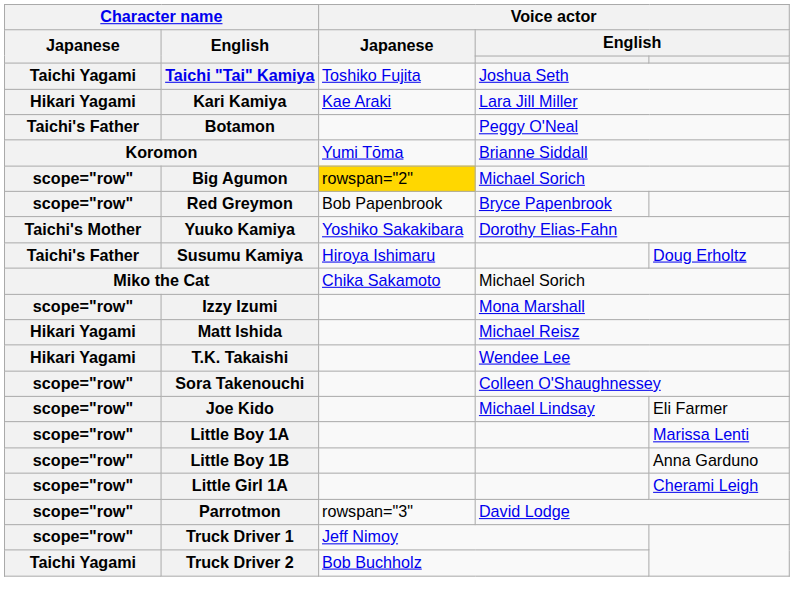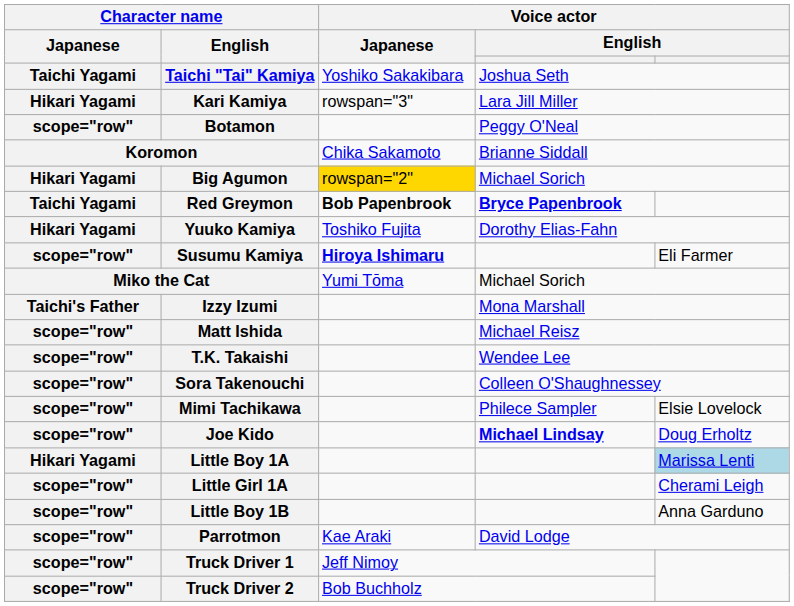(371, 76) Toshiko Fujita -> (393, 76) Yoshiko Sakakibara
(357, 101) Kae Araki -> (368, 101) rowspan="3"
(83, 127) Taichi's Father -> (83, 127) scope="row"
(363, 152) Yumi Tōma -> (381, 152) Chika Sakamoto
(83, 178) scope="row" -> (83, 178) Hikari Yagami
(83, 204) scope="row" -> (83, 204) Taichi Yagami
(382, 204) normal -> (387, 204) bold
(545, 204) normal -> (550, 204) bold
(83, 229) Taichi's Mother -> (83, 229) Hikari Yagami
(393, 229) Yoshiko Sakakibara -> (371, 229) Toshiko Fujita
(83, 255) Taichi's Father -> (83, 255) scope="row"
(379, 255) normal -> (383, 255) bold
(700, 255) Doug Erholtz -> (696, 255) Eli Farmer
(381, 281) Chika Sakamoto -> (363, 281) Yumi Tōma
(83, 306) scope="row" -> (83, 306) Taichi's Father
(83, 332) Hikari Yagami -> (83, 332) scope="row"
(83, 357) Hikari Yagami -> (83, 357) scope="row"
+ row: (240, 409)
(537, 409) normal -> (541, 434) bold
(690, 409) Eli Farmer -> (705, 434) Doug Erholtz
(83, 434) scope="row" -> (83, 460) Hikari Yagami
(701, 434) no background -> (706, 460) lightblue background
rows swapped: (240, 460) <-> (240, 486)
(368, 511) rowspan="3" -> (357, 537) Kae Araki
(83, 562) Taichi Yagami -> (83, 588) scope="row"
